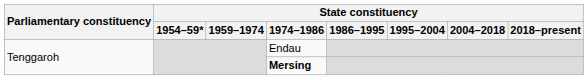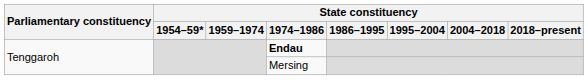(285, 48) normal -> (286, 48) bold
(290, 65) bold -> (289, 65) normal
